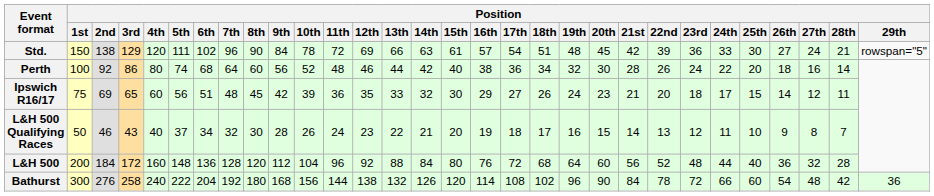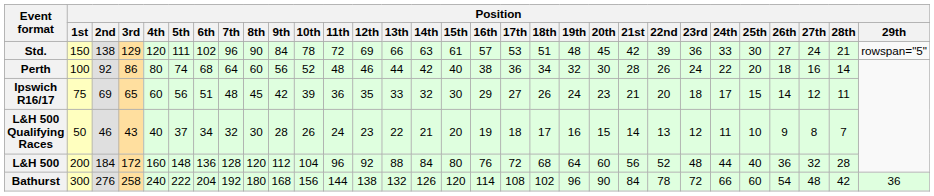(515, 50) 54 -> (515, 50) 53
